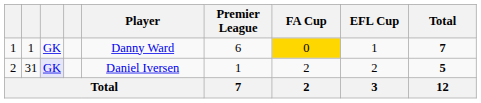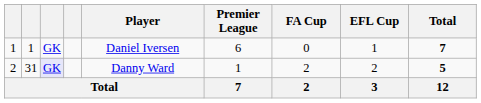(143, 48) Danny Ward -> (143, 48) Daniel Iversen
(306, 48) gold background -> (306, 48) no background
(143, 68) Daniel Iversen -> (143, 68) Danny Ward
